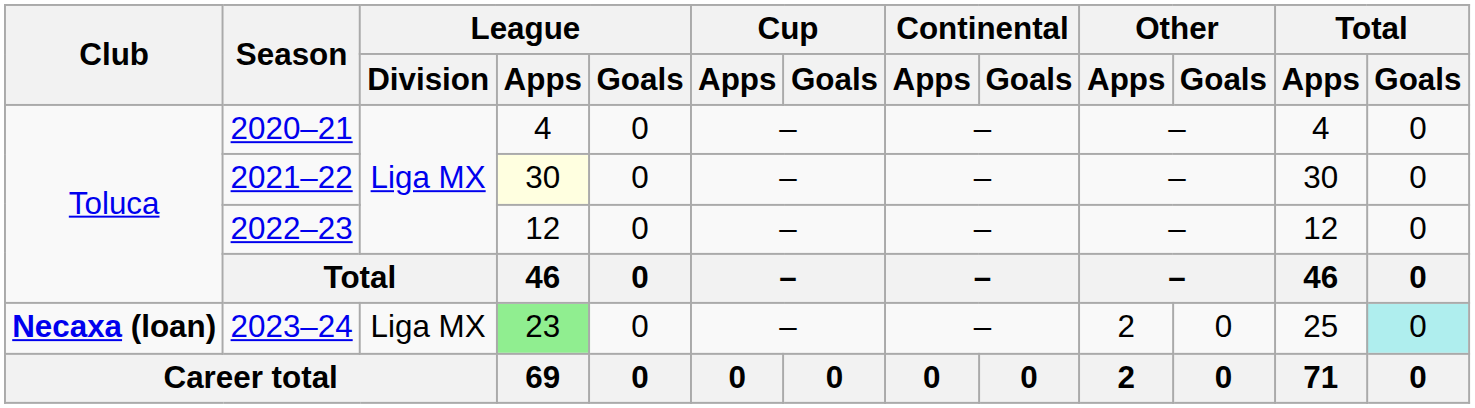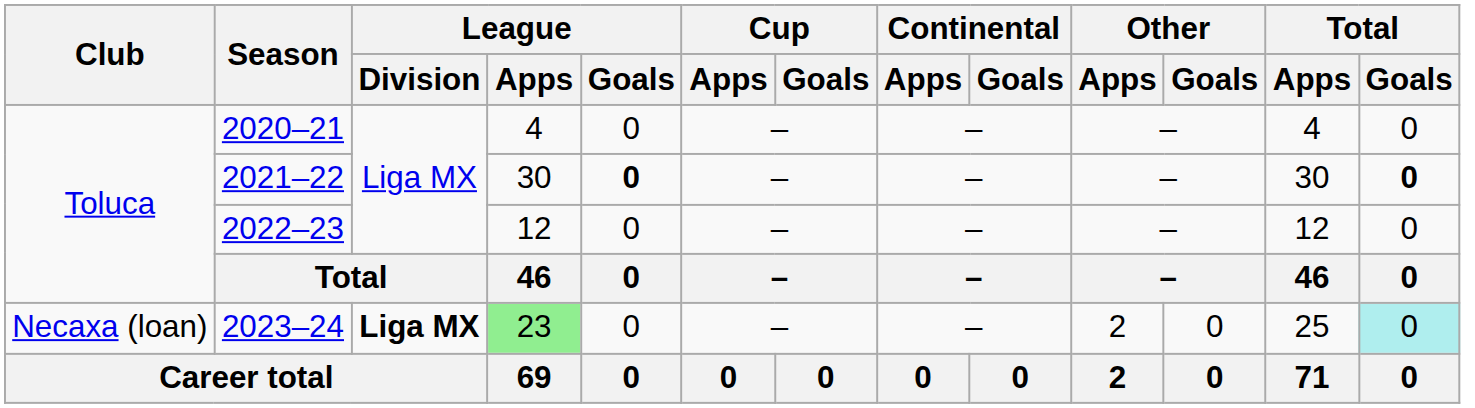(543, 178) lightyellow background -> (534, 178) no background
(640, 178) normal -> (631, 178) bold
(1418, 178) normal -> (1409, 178) bold
(114, 327) bold -> (110, 327) normal
(428, 327) normal -> (419, 327) bold
